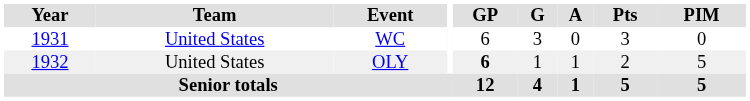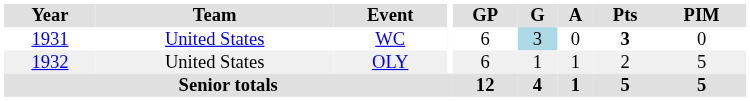(537, 38) no background -> (537, 38) lightblue background
(625, 38) normal -> (625, 38) bold
(485, 61) bold -> (485, 61) normal
